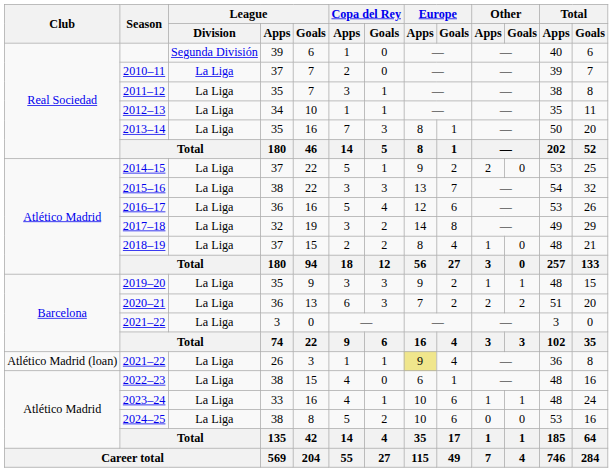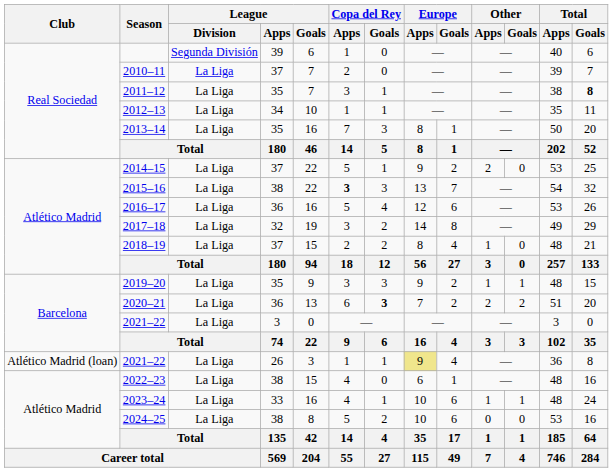(590, 91) normal -> (590, 91) bold
(347, 187) normal -> (347, 187) bold
(384, 303) normal -> (384, 303) bold
